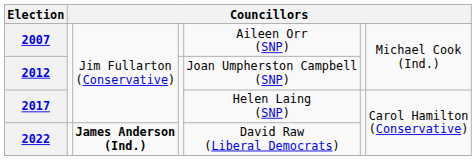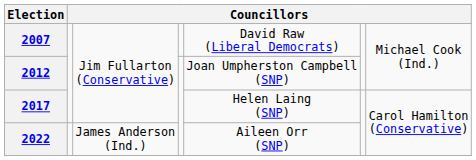(272, 40) Aileen Orr (SNP) -> (272, 40) David Raw (Liberal Democrats)
(125, 139) bold -> (125, 139) normal
(272, 139) David Raw (Liberal Democrats) -> (272, 139) Aileen Orr (SNP)
